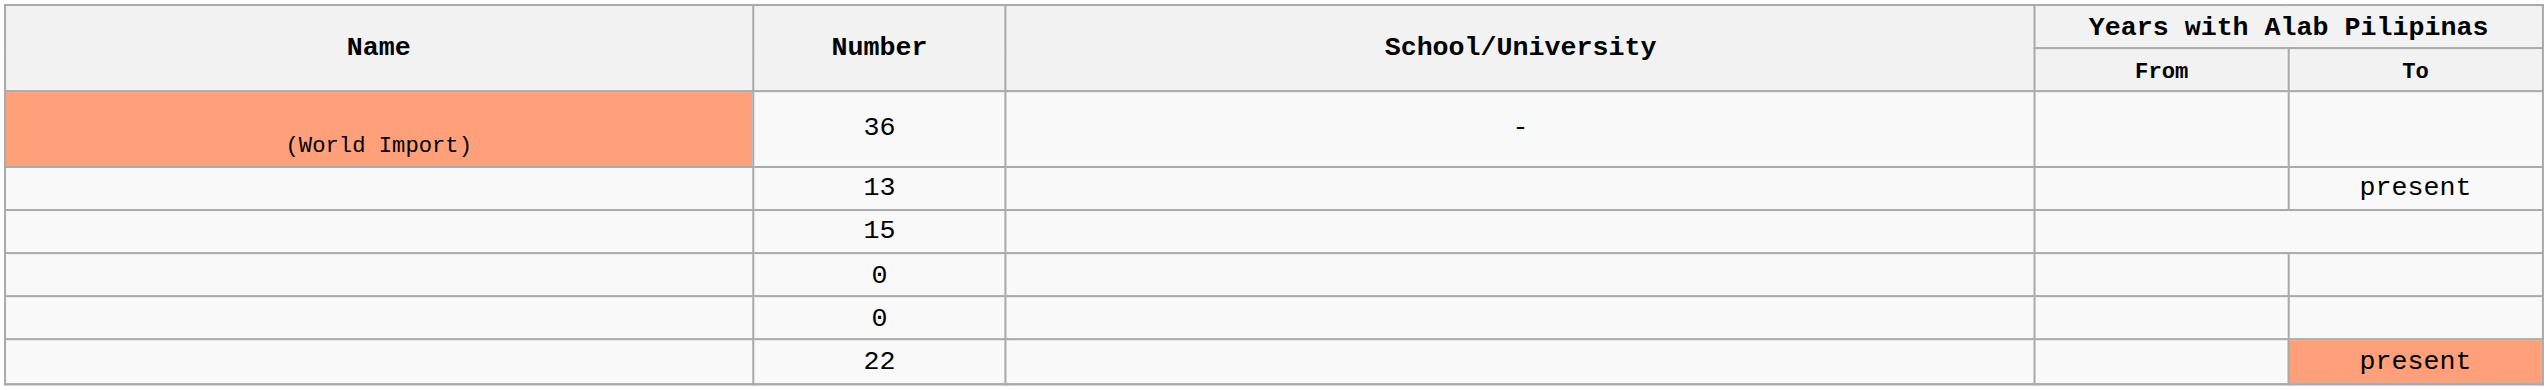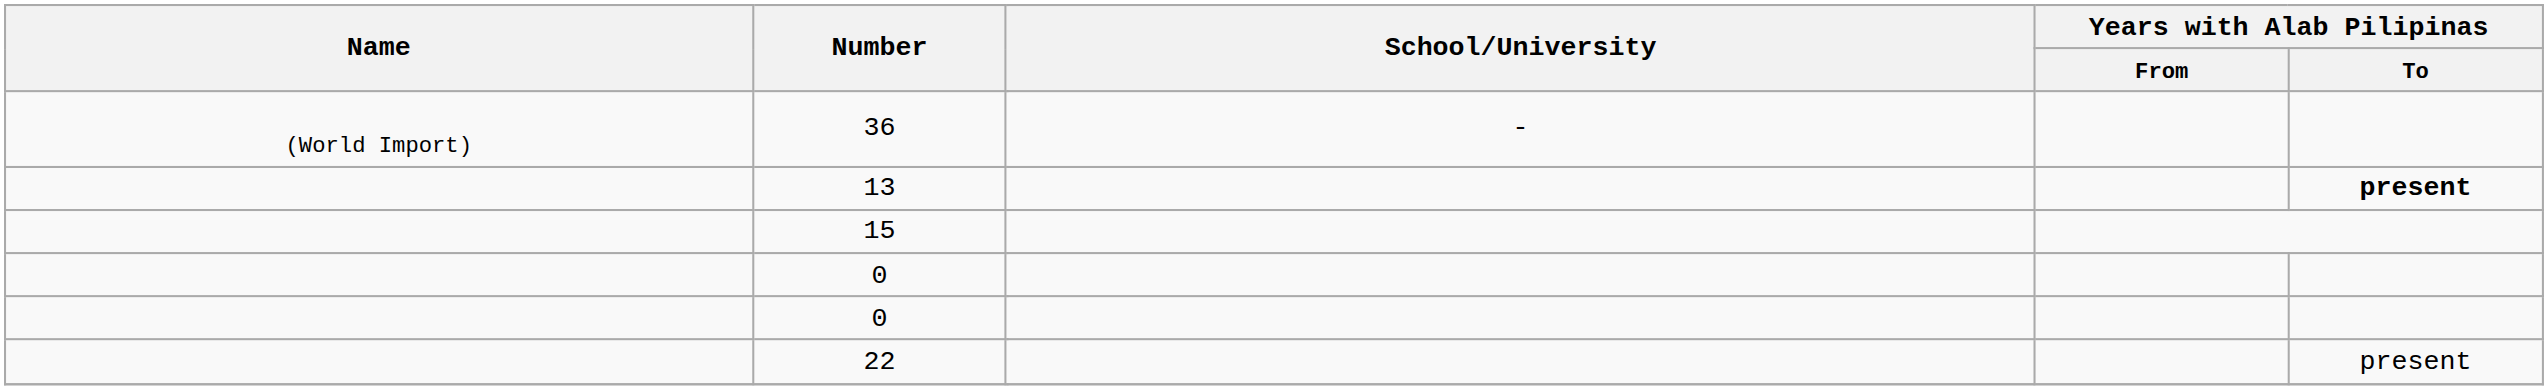(379, 145) lightsalmon background -> (379, 145) no background
(2415, 188) normal -> (2415, 188) bold
(2415, 362) lightsalmon background -> (2415, 362) no background
